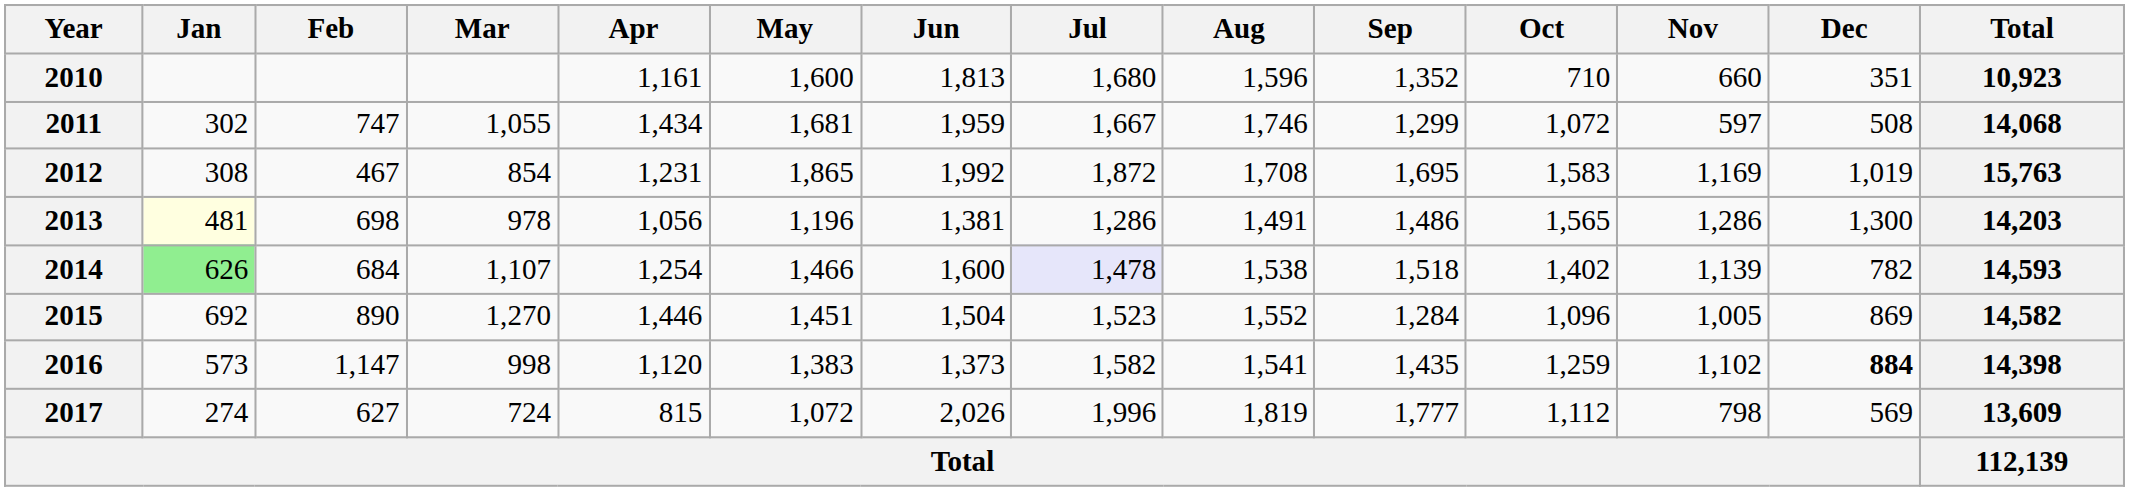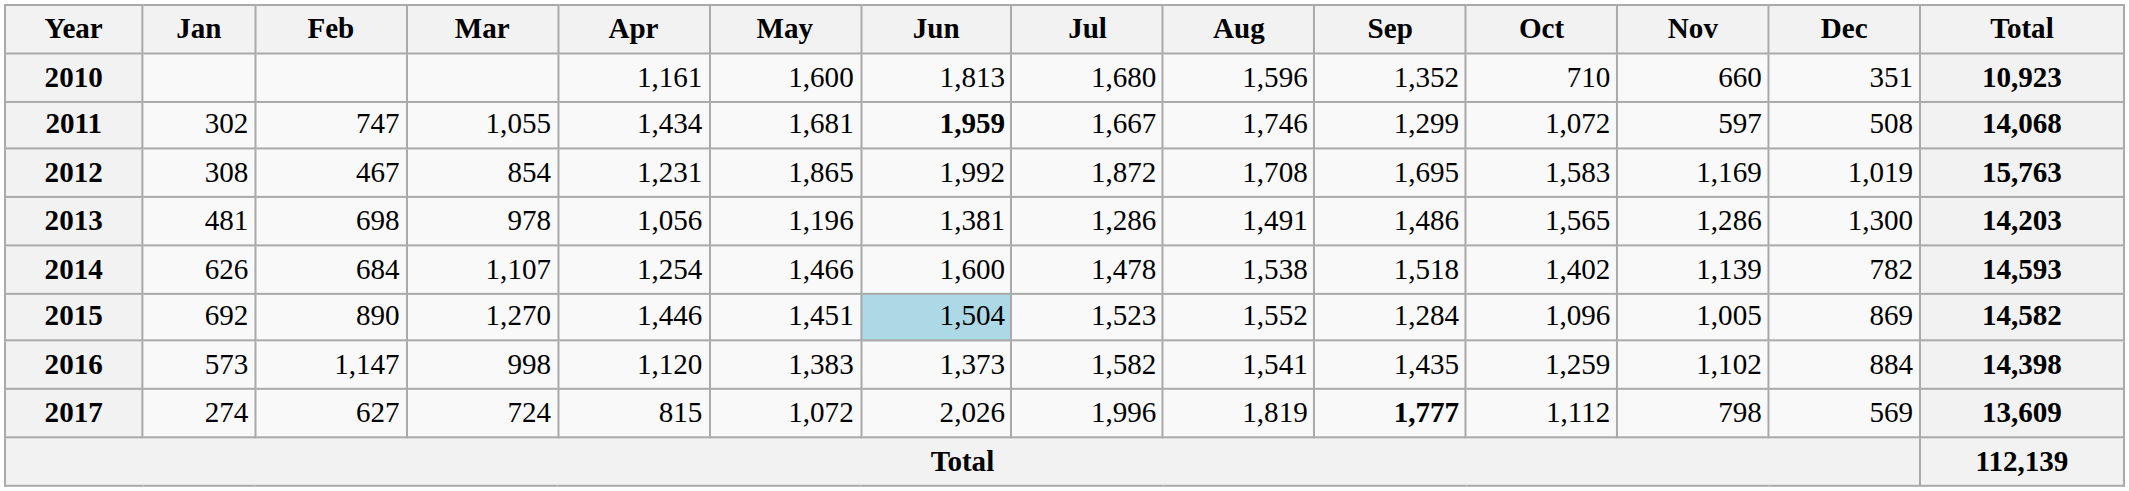(972, 124) normal -> (972, 124) bold
(227, 220) lightyellow background -> (227, 220) no background
(227, 268) lightgreen background -> (227, 268) no background
(1124, 268) lavender background -> (1124, 268) no background
(972, 316) no background -> (972, 316) lightblue background
(1891, 364) bold -> (1891, 364) normal
(1426, 412) normal -> (1426, 412) bold
